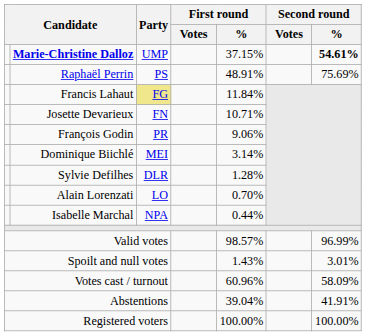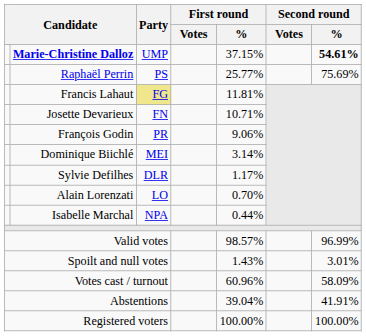(245, 74) 48.91% -> (245, 74) 25.77%
(245, 94) 11.84% -> (245, 94) 11.81%
(248, 175) 1.28% -> (248, 175) 1.17%
